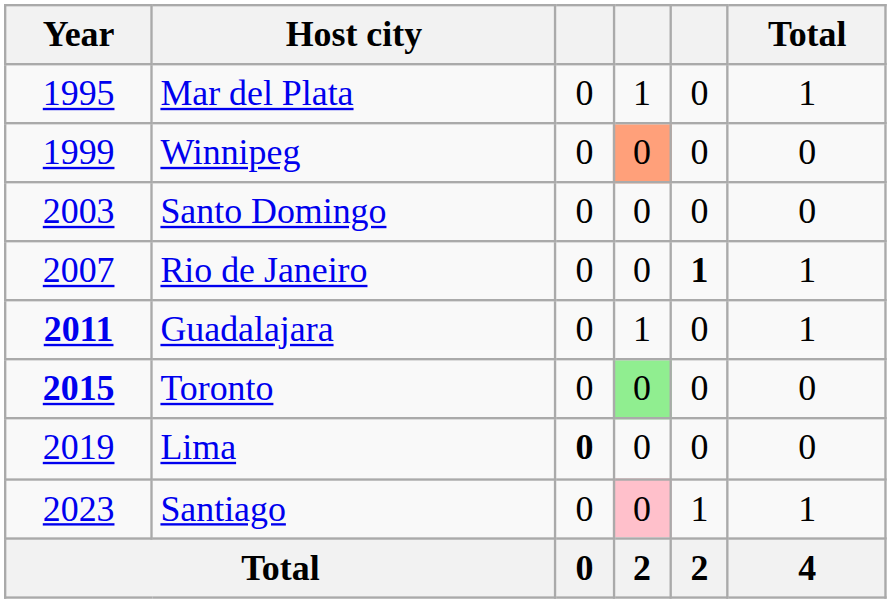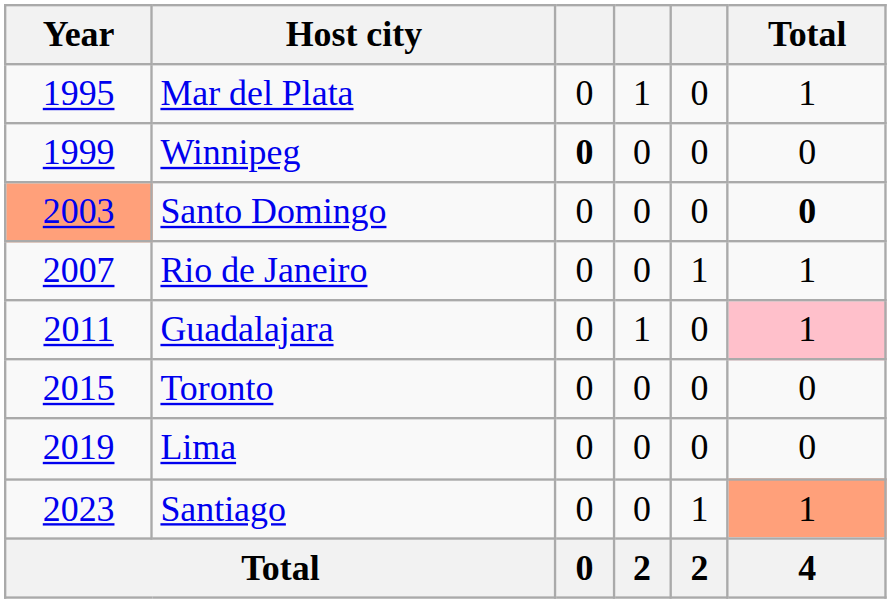(584, 152) normal -> (584, 152) bold
(642, 152) lightsalmon background -> (642, 152) no background
(79, 211) no background -> (79, 211) lightsalmon background
(807, 211) normal -> (807, 211) bold
(699, 270) bold -> (699, 270) normal
(79, 329) bold -> (79, 329) normal
(807, 329) no background -> (807, 329) pink background
(79, 389) bold -> (79, 389) normal
(642, 389) lightgreen background -> (642, 389) no background
(584, 448) bold -> (584, 448) normal
(642, 507) pink background -> (642, 507) no background
(807, 507) no background -> (807, 507) lightsalmon background
